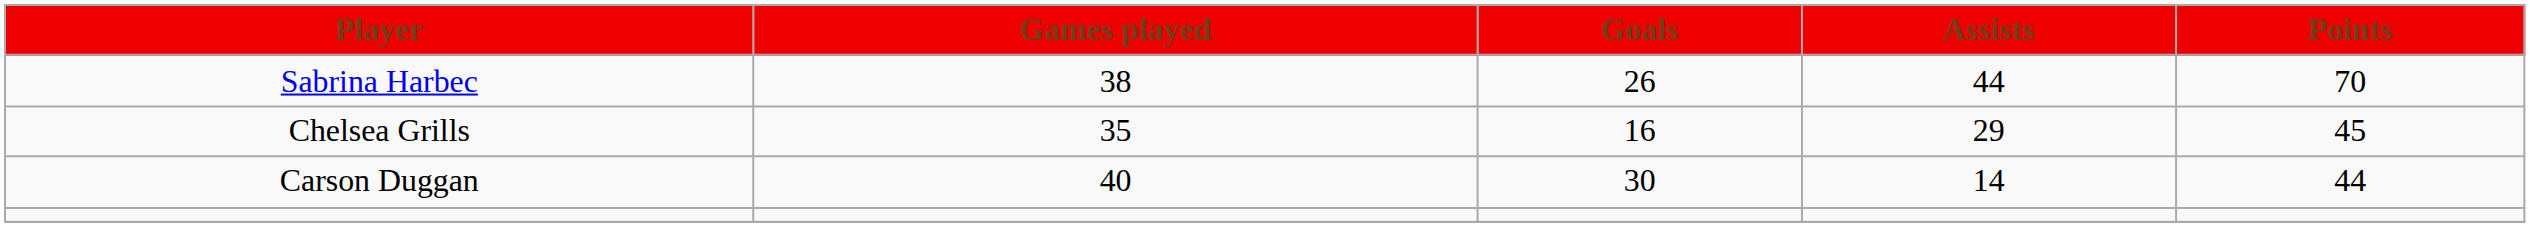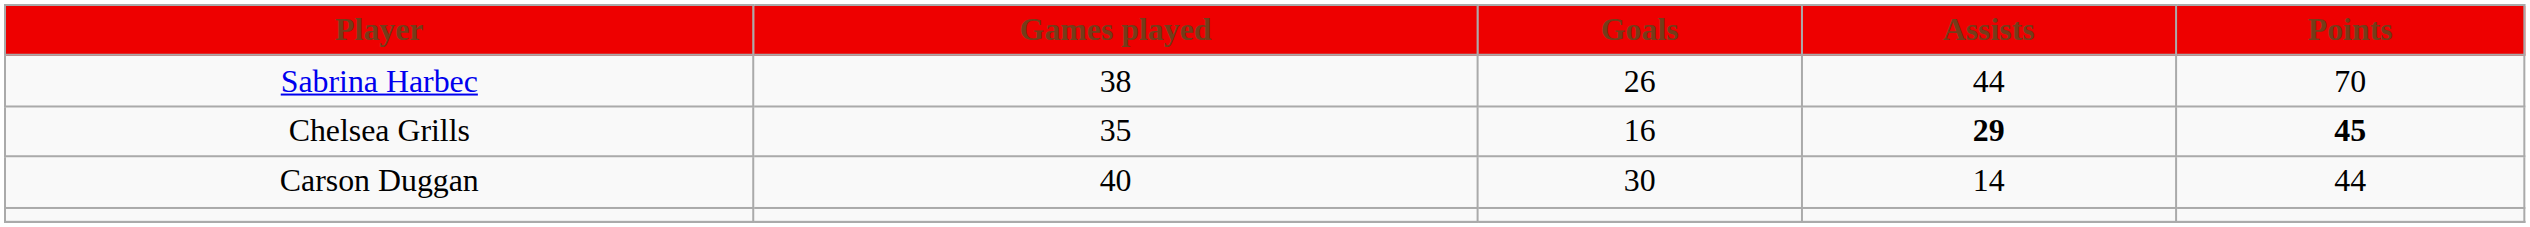(1989, 130) normal -> (1989, 130) bold
(2350, 130) normal -> (2350, 130) bold
